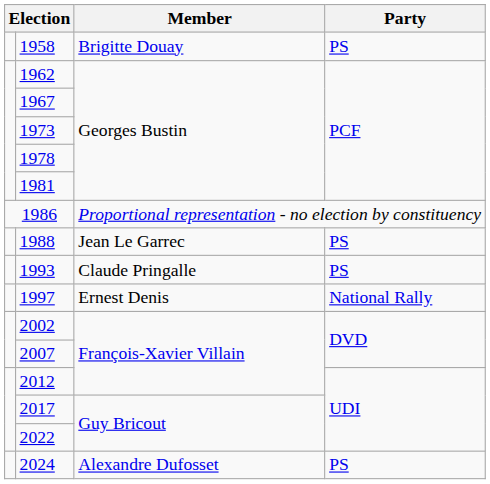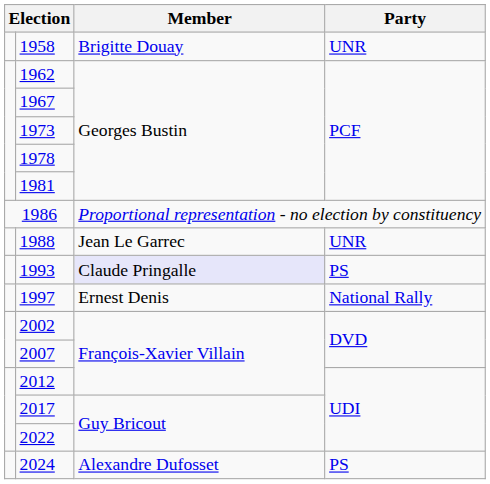(339, 46) PS -> (348, 46) UNR
(339, 241) PS -> (348, 241) UNR
(137, 269) no background -> (137, 269) lavender background
